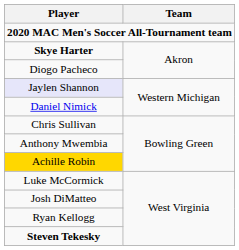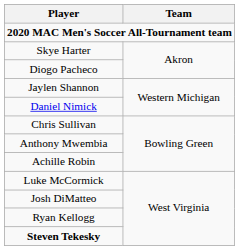(64, 51) bold -> (64, 51) normal
(64, 88) lavender background -> (64, 88) no background
(64, 162) gold background -> (64, 162) no background
